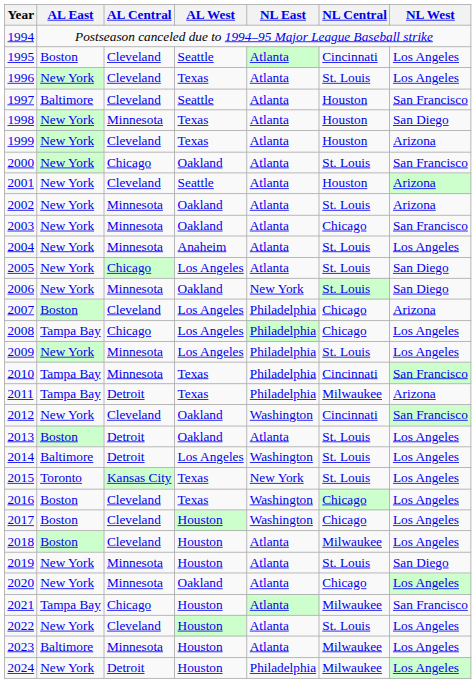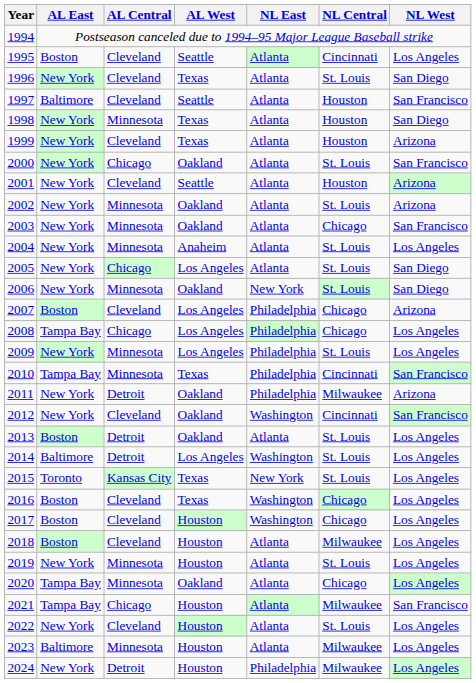(426, 78) Los Angeles -> (421, 78) San Diego
(70, 394) Tampa Bay -> (67, 394) New York
(193, 394) Texas -> (200, 394) Oakland
(421, 562) San Diego -> (426, 562) Los Angeles
(67, 583) New York -> (70, 583) Tampa Bay
